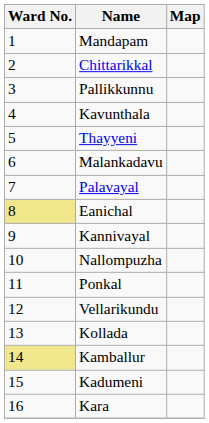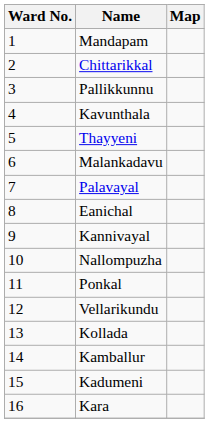(12, 211) khaki background -> (12, 211) no background
(16, 357) khaki background -> (16, 357) no background
